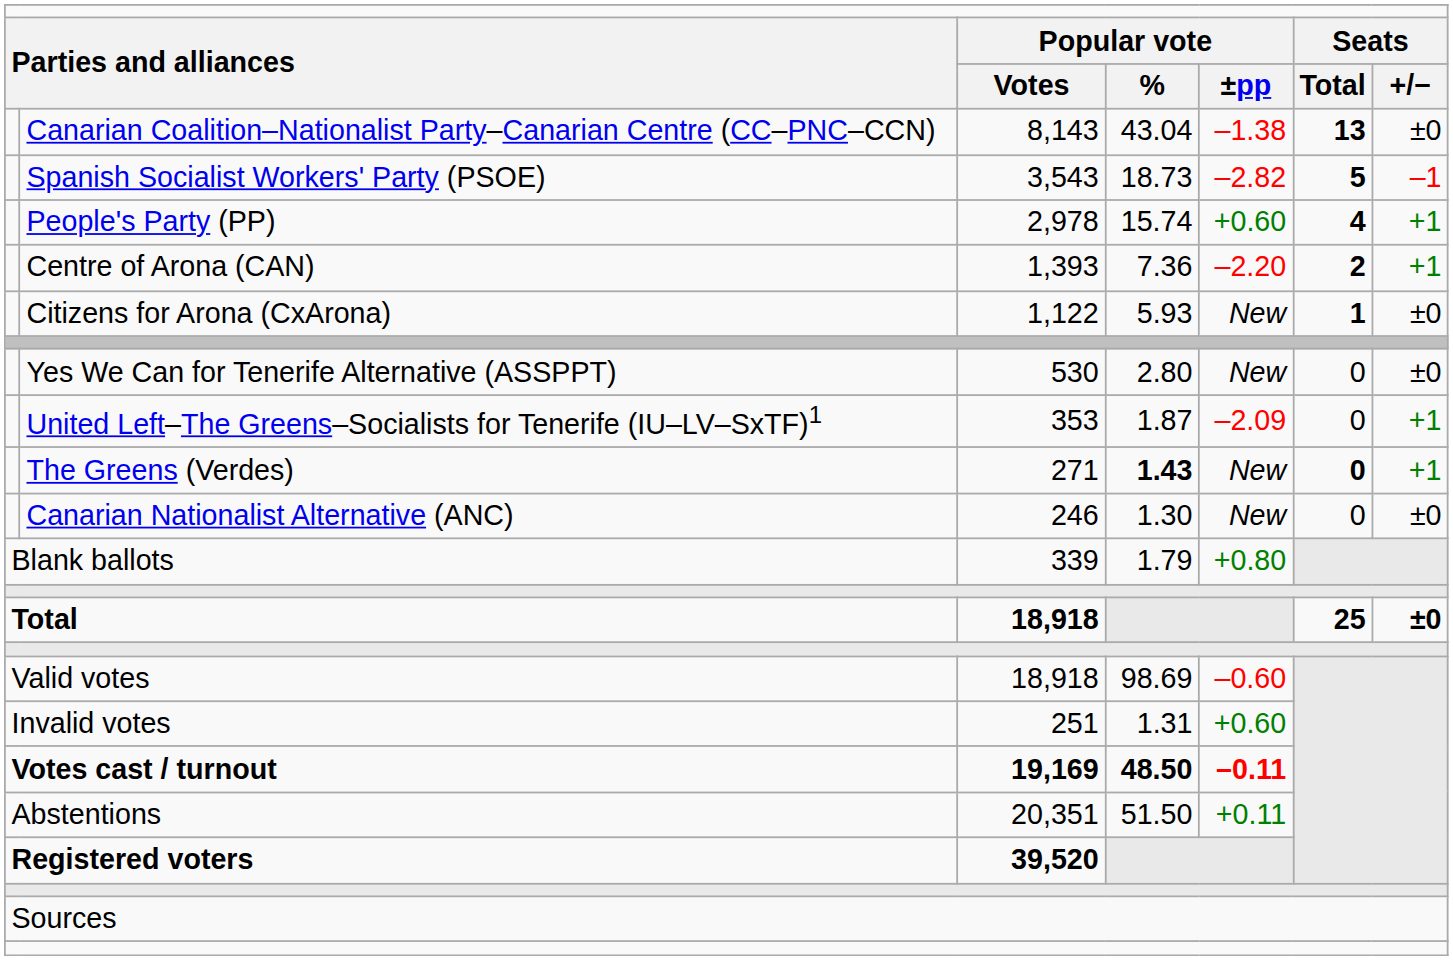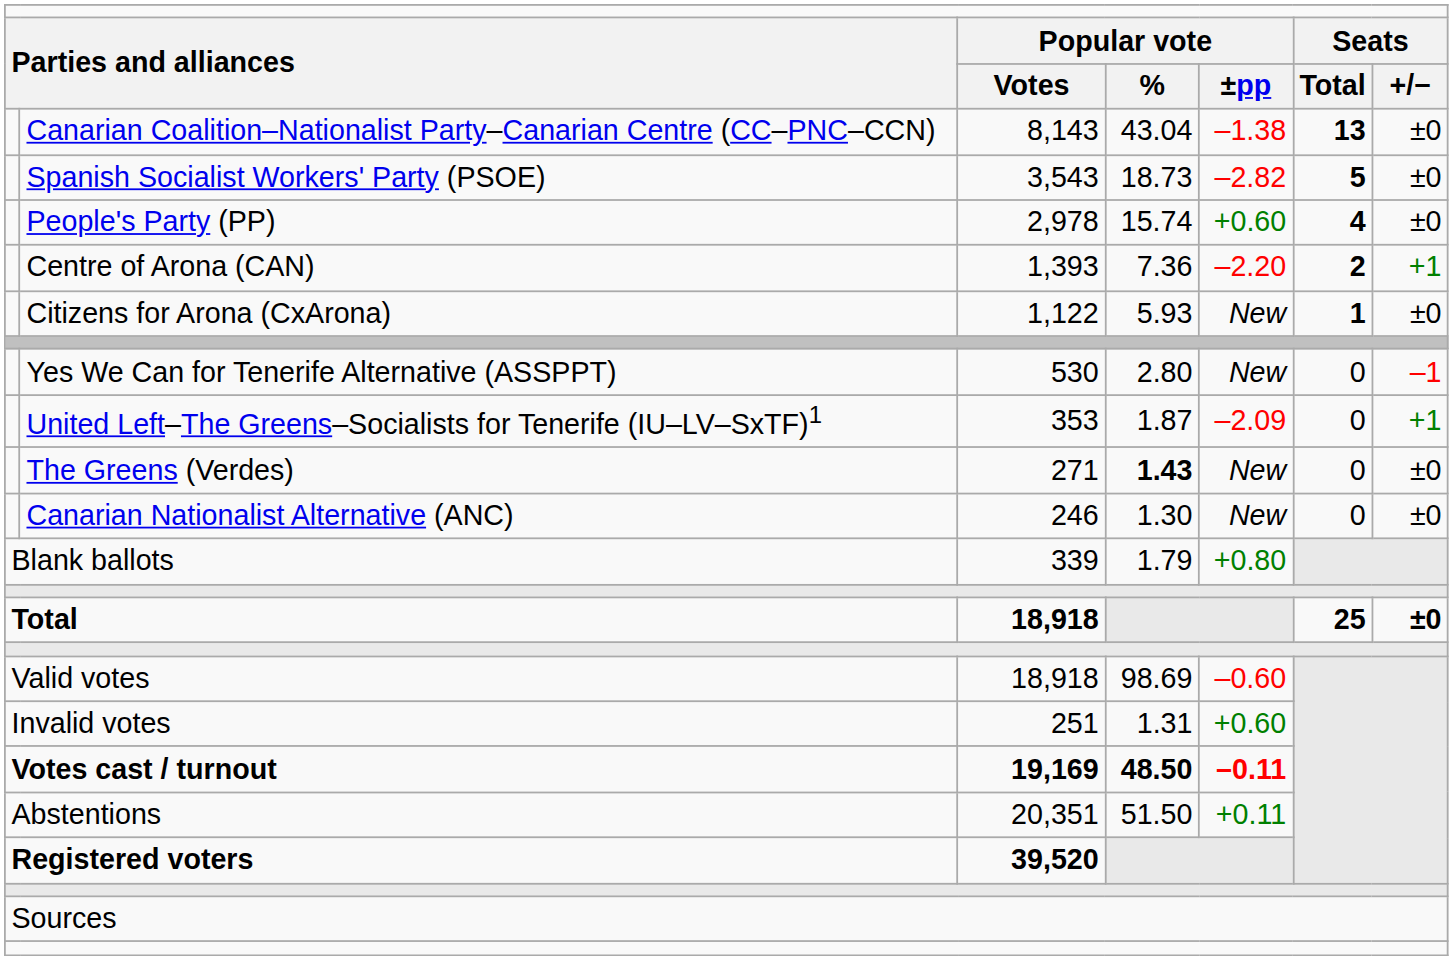(1426, 176) –1 -> (1426, 176) ±0
(1425, 222) +1 -> (1426, 222) ±0
(1426, 371) ±0 -> (1426, 371) –1
(1358, 470) bold -> (1358, 470) normal
(1425, 470) +1 -> (1426, 470) ±0
